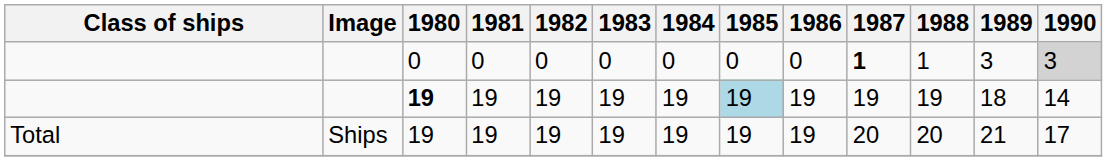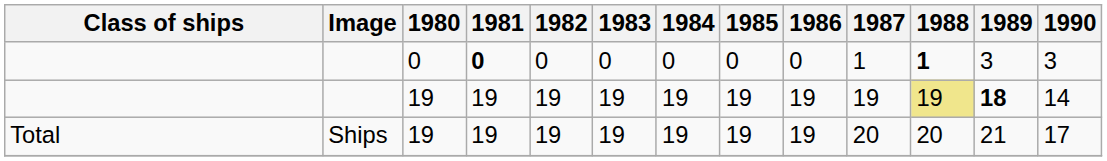(478, 60) normal -> (478, 60) bold
(859, 60) bold -> (859, 60) normal
(923, 60) normal -> (923, 60) bold
(1050, 60) lightgrey background -> (1050, 60) no background
(421, 98) bold -> (421, 98) normal
(739, 98) lightblue background -> (739, 98) no background
(930, 98) no background -> (930, 98) khaki background
(993, 98) normal -> (993, 98) bold
